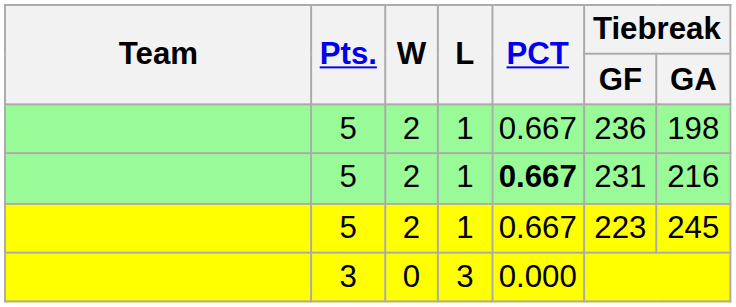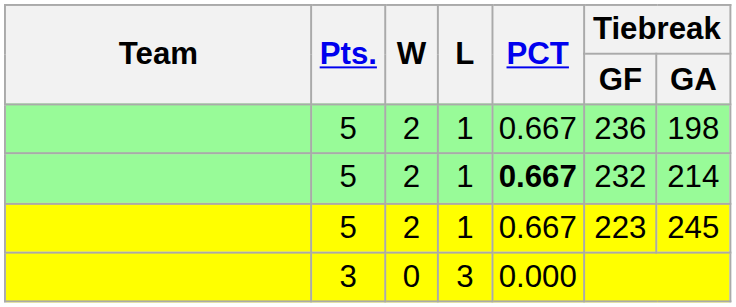(620, 177) 231 -> (620, 177) 232
(693, 177) 216 -> (693, 177) 214
